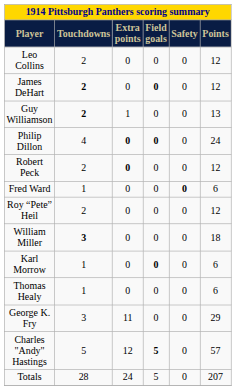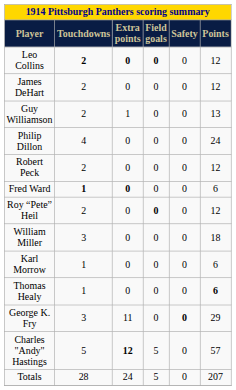(84, 60) normal -> (84, 60) bold
(128, 60) normal -> (128, 60) bold
(156, 60) normal -> (156, 60) bold
(84, 87) bold -> (84, 87) normal
(156, 87) bold -> (156, 87) normal
(84, 114) bold -> (84, 114) normal
(128, 141) bold -> (128, 141) normal
(156, 141) bold -> (156, 141) normal
(128, 168) bold -> (128, 168) normal
(84, 189) normal -> (84, 189) bold
(128, 189) normal -> (128, 189) bold
(185, 189) bold -> (185, 189) normal
(156, 210) normal -> (156, 210) bold
(84, 237) bold -> (84, 237) normal
(156, 264) bold -> (156, 264) normal
(216, 291) normal -> (216, 291) bold
(185, 318) normal -> (185, 318) bold
(128, 350) normal -> (128, 350) bold
(156, 350) bold -> (156, 350) normal
